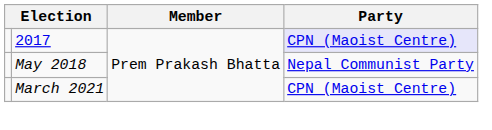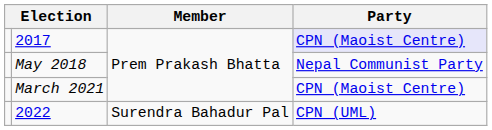+ row: (33, 113)
